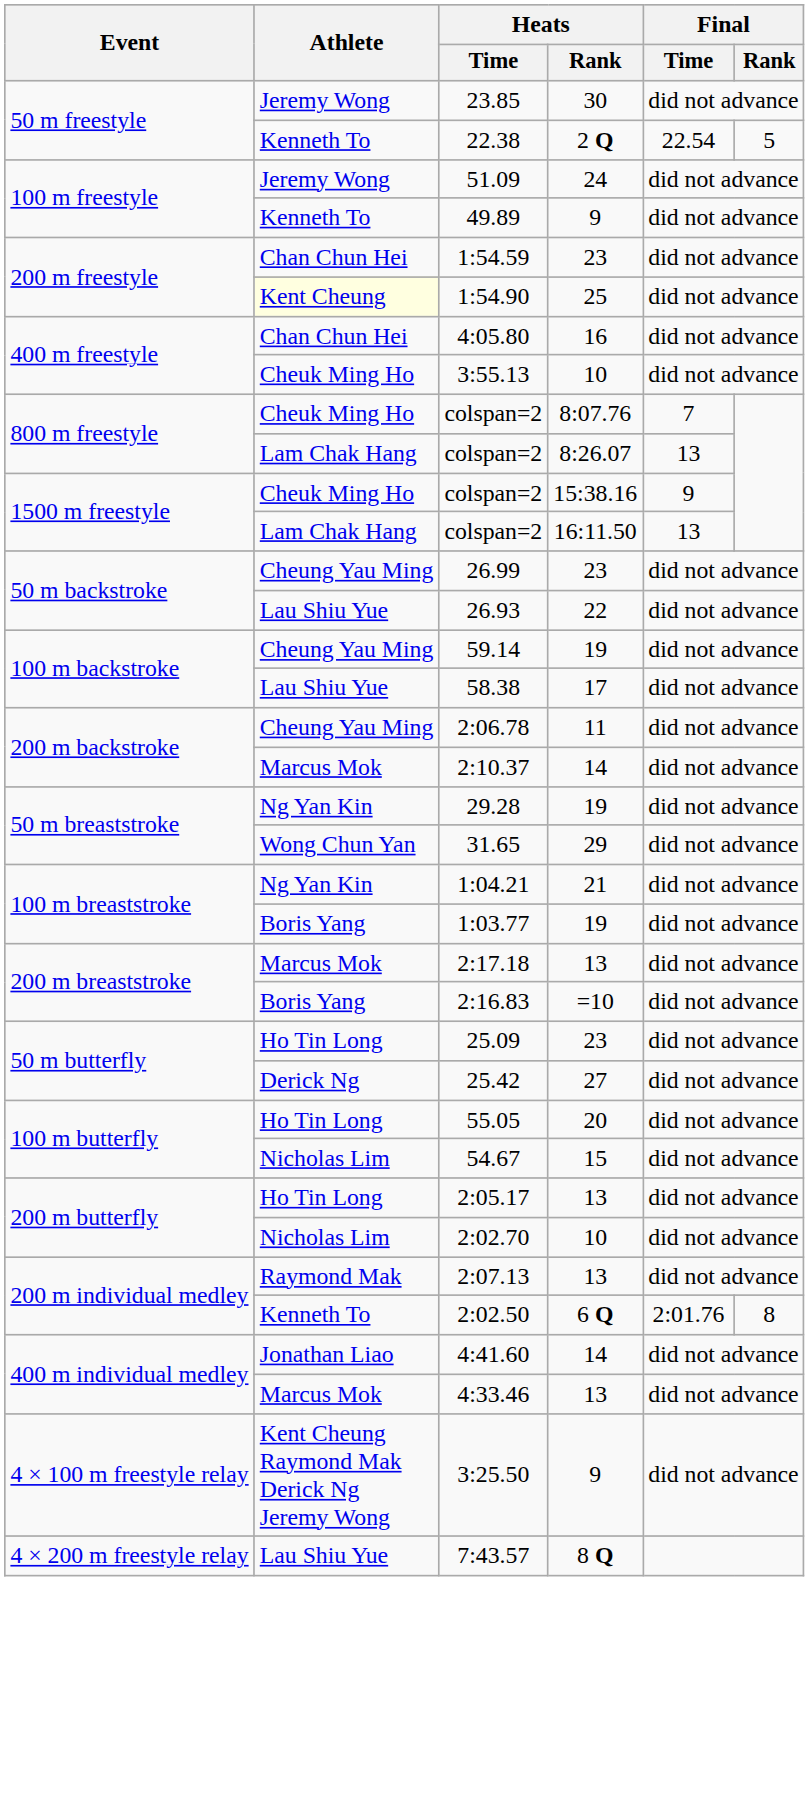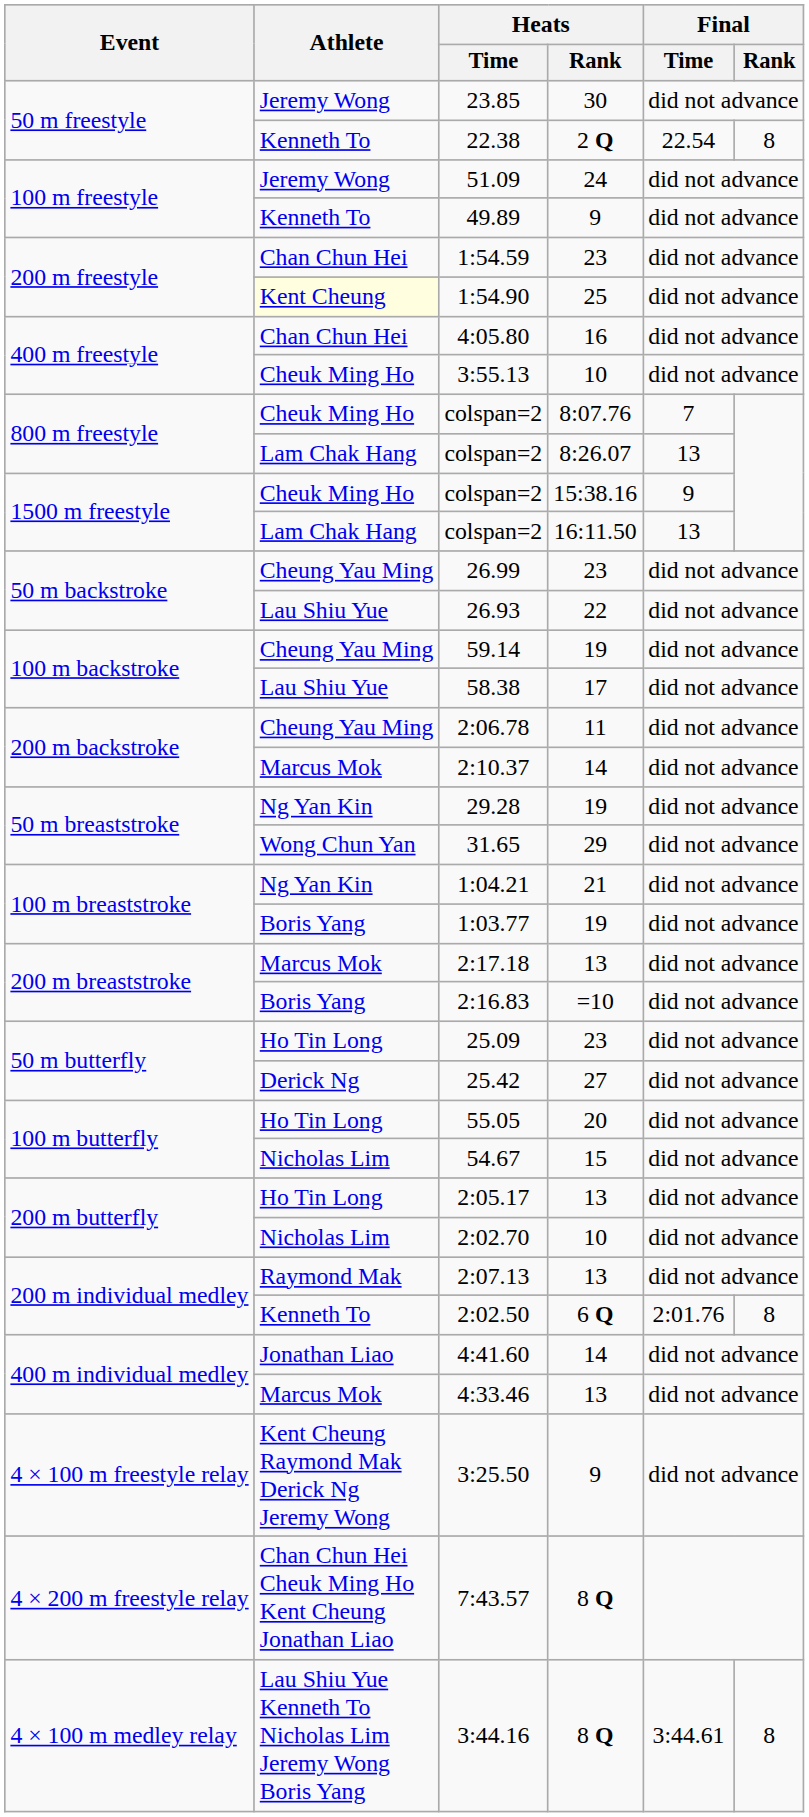(769, 139) 5 -> (769, 139) 8
(324, 1556) Lau Shiu Yue -> (337, 1598) Chan Chun Hei Cheuk Ming Ho Kent Cheung Jonathan Liao
+ row: (493, 1735)
